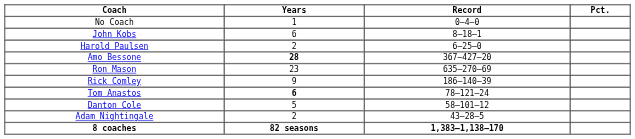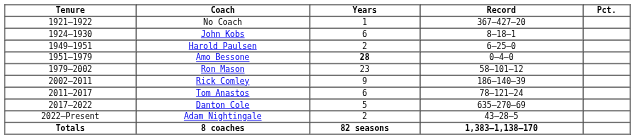+ column: (70, 11)
(467, 22) 0–4–0 -> (501, 22) 367–427–20
(467, 58) 367–427–20 -> (501, 58) 0–4–0
(467, 69) 635–270–69 -> (501, 69) 58–101–12
(294, 93) bold -> (365, 93) normal
(467, 105) 58–101–12 -> (501, 105) 635–270–69
